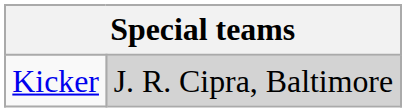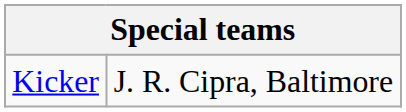(253, 80) lightgrey background -> (253, 80) no background
